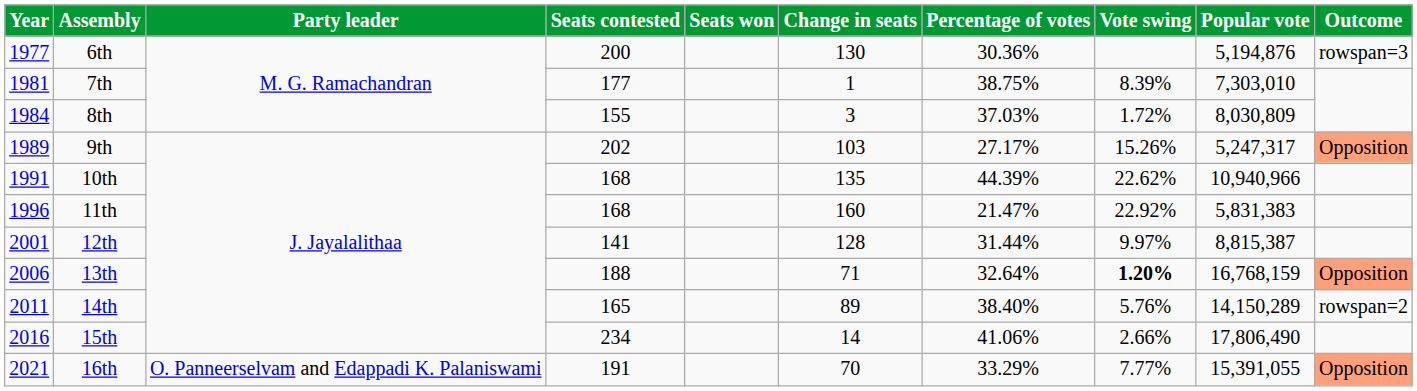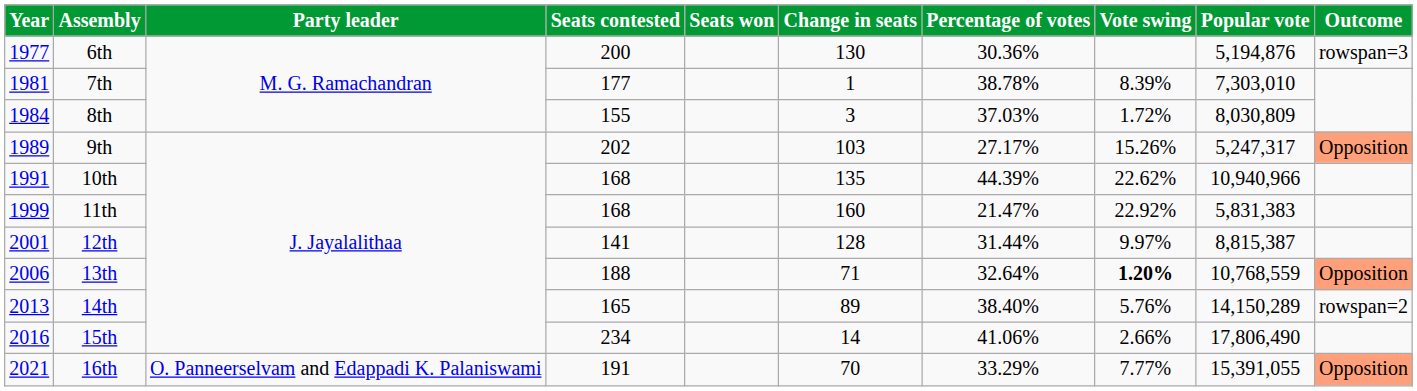(1008, 83) 38.75% -> (1008, 83) 38.78%
(29, 210) 1996 -> (29, 210) 1999
(1255, 274) 16,768,159 -> (1255, 274) 10,768,559
(29, 305) 2011 -> (29, 305) 2013
